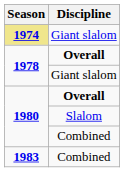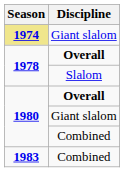(84, 75) Giant slalom -> (84, 75) Slalom
(84, 116) Slalom -> (84, 116) Giant slalom
